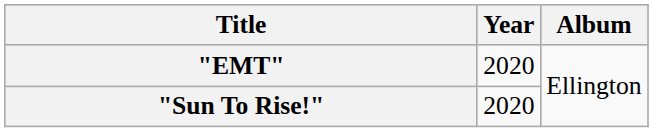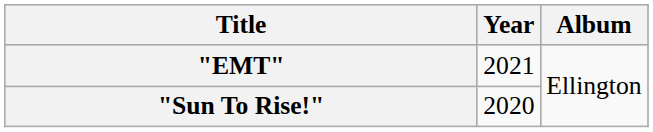(509, 65) 2020 -> (509, 65) 2021
